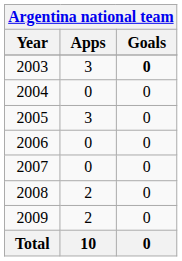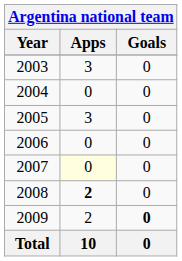(147, 67) bold -> (147, 67) normal
(88, 167) no background -> (88, 167) lightyellow background
(88, 192) normal -> (88, 192) bold
(147, 218) normal -> (147, 218) bold
